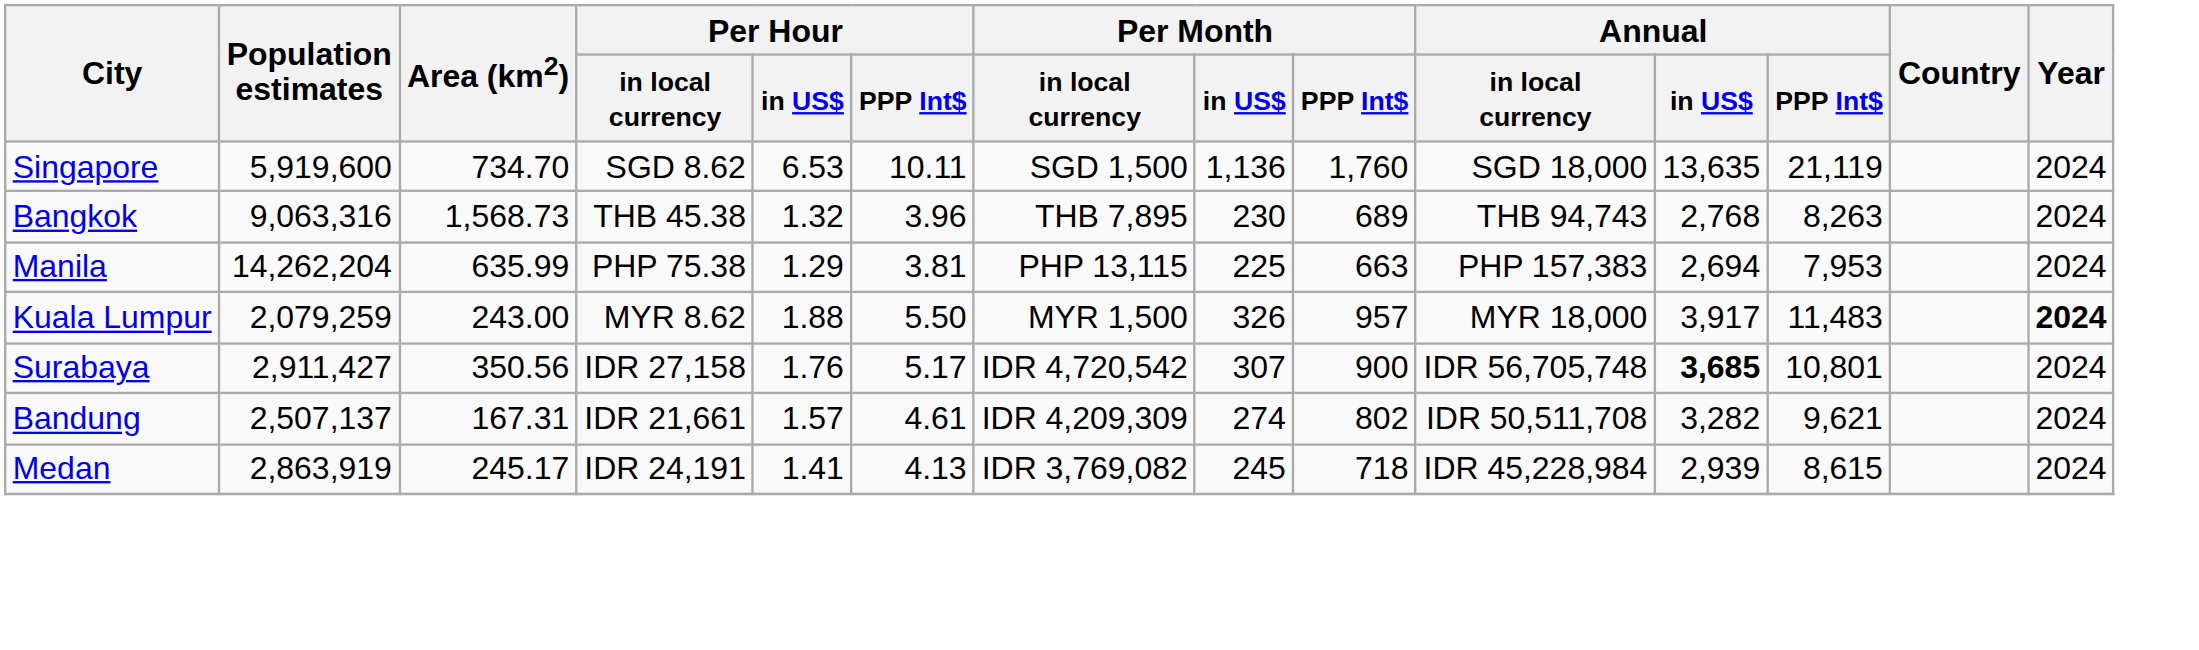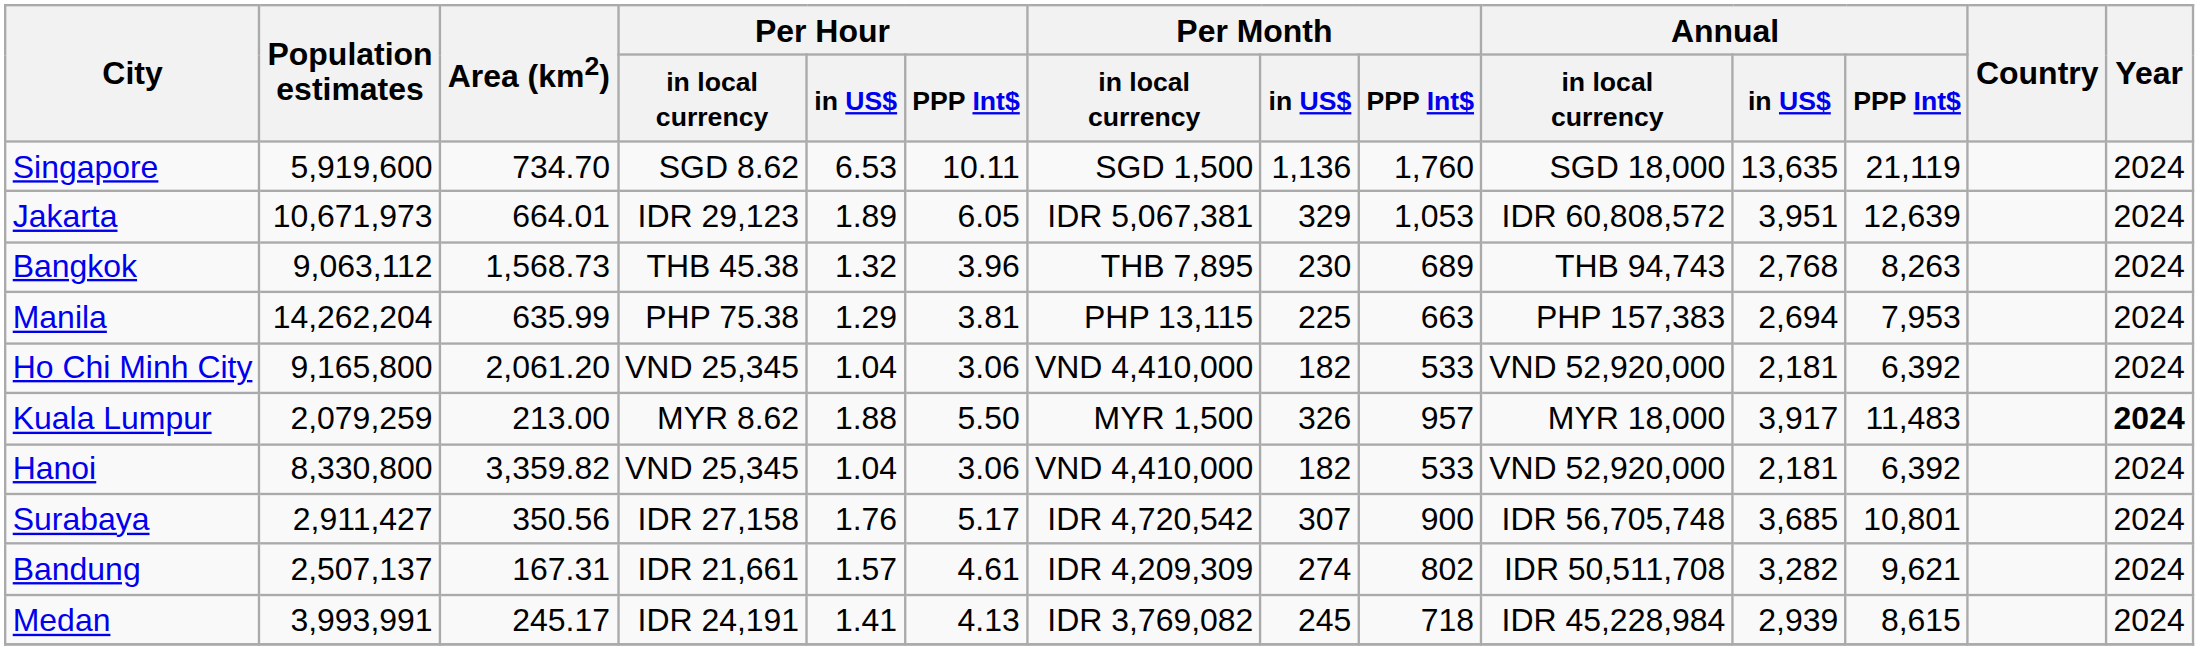+ row: (65, 216)
(321, 216) 9,063,316 -> (363, 267) 9,063,112
+ row: (133, 367)
(520, 317) 243.00 -> (561, 418) 213.00
+ row: (54, 468)
(1720, 367) bold -> (1798, 519) normal
(321, 468) 2,863,919 -> (362, 619) 3,993,991
